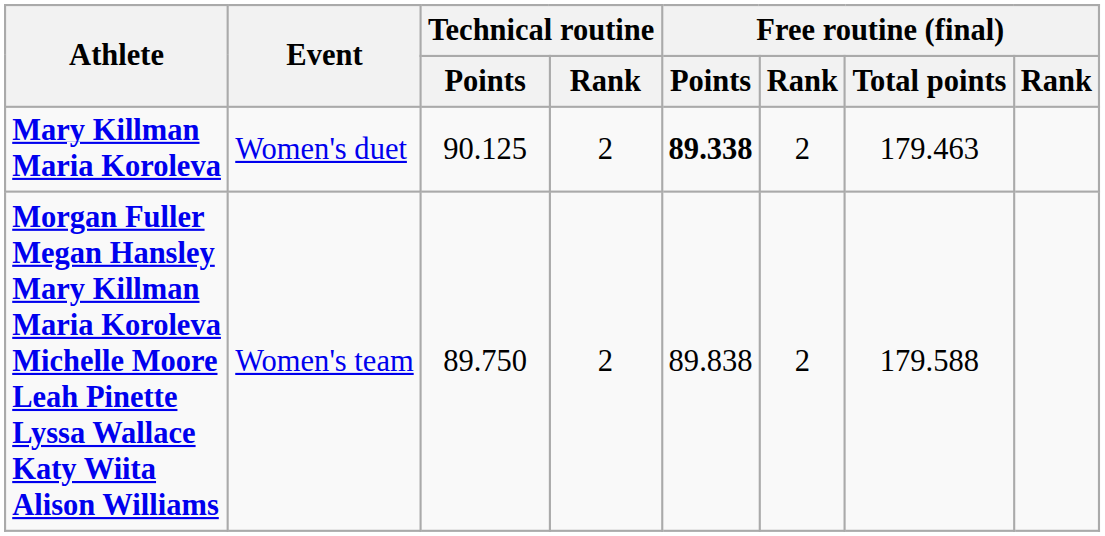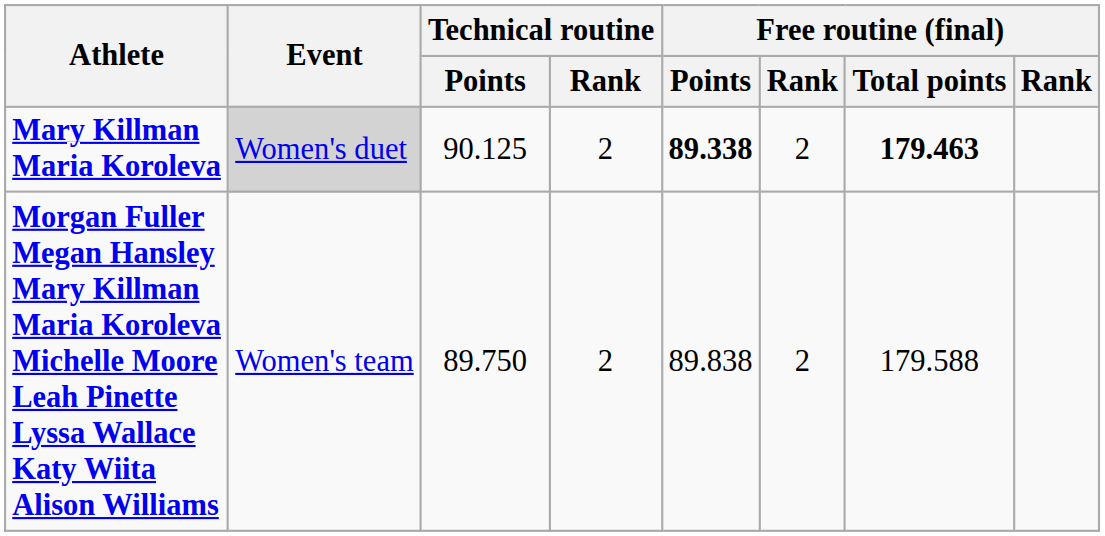(321, 148) no background -> (321, 148) lightgrey background
(929, 148) normal -> (929, 148) bold
